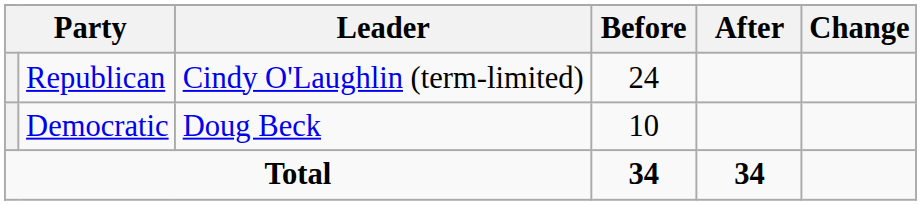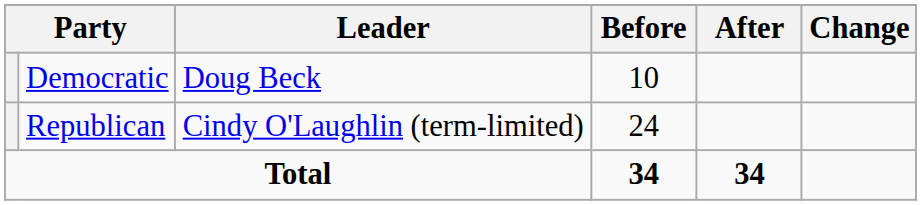rows swapped: (96, 77) <-> (97, 125)
